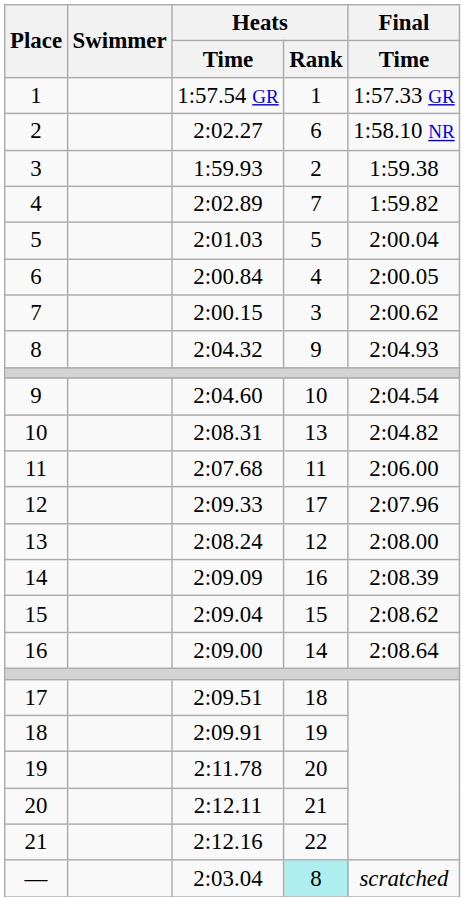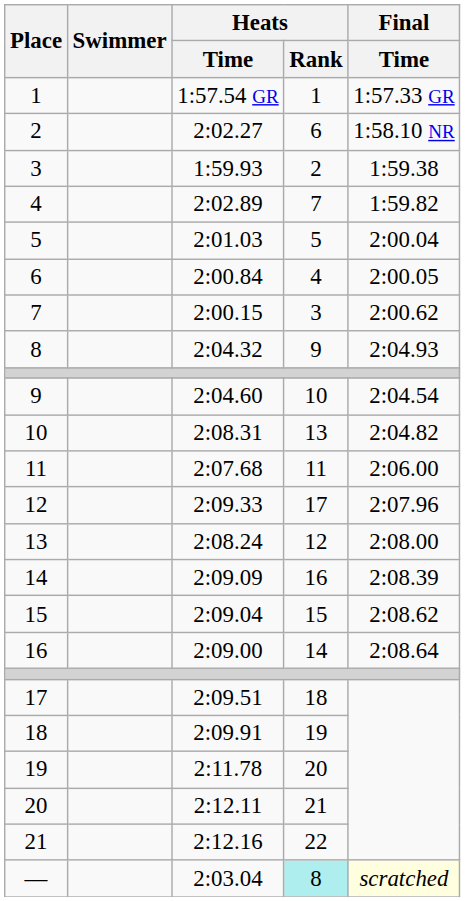(404, 878) no background -> (404, 878) lightyellow background
